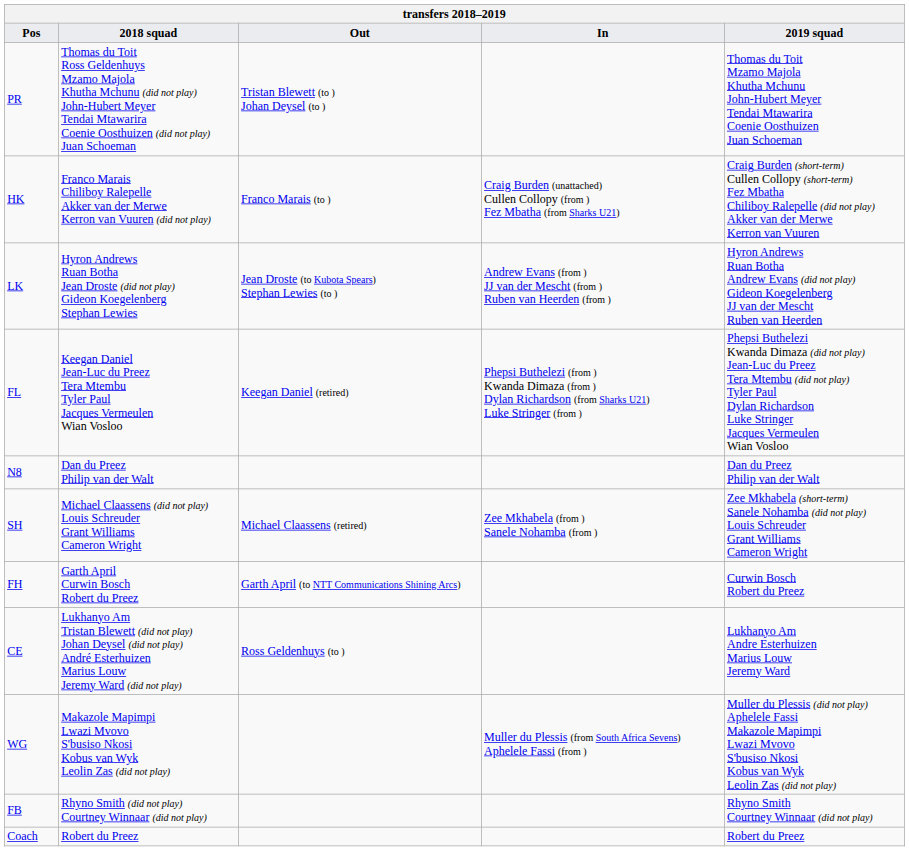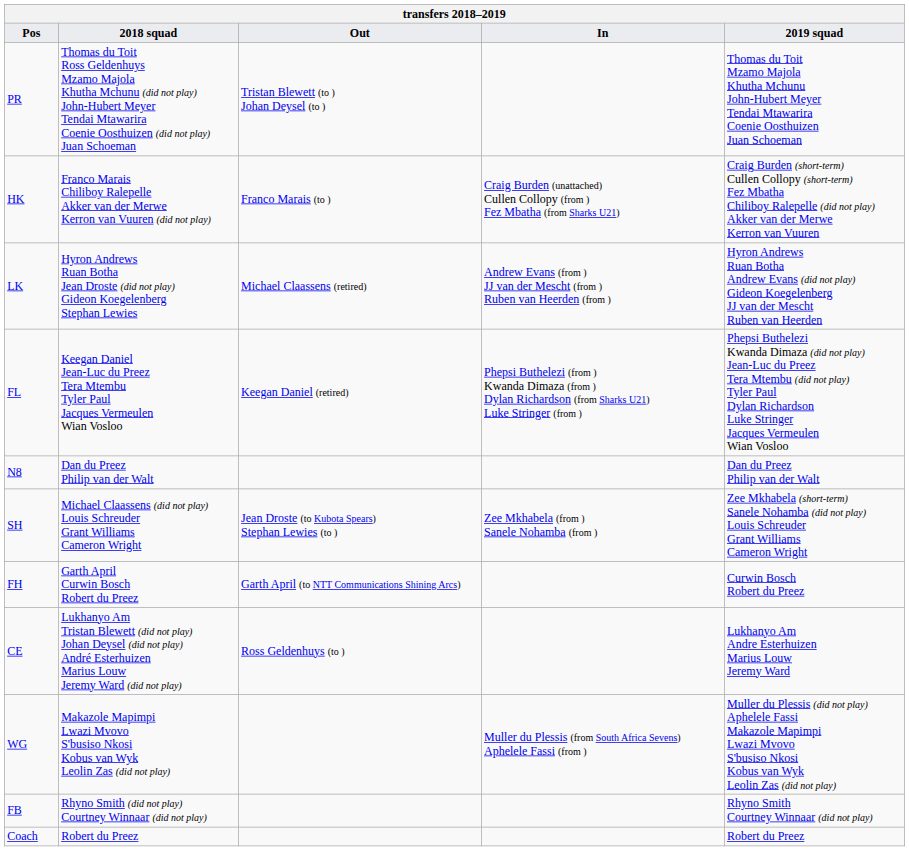(309, 285) Jean Droste (to Kubota Spears) Stephan Lewies (to ) -> (304, 285) Michael Claassens (retired)
(304, 525) Michael Claassens (retired) -> (309, 525) Jean Droste (to Kubota Spears) Stephan Lewies (to )
